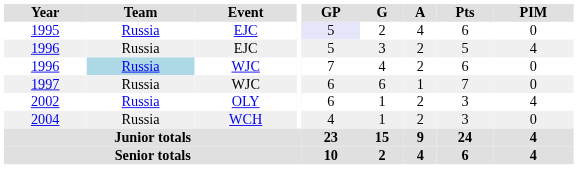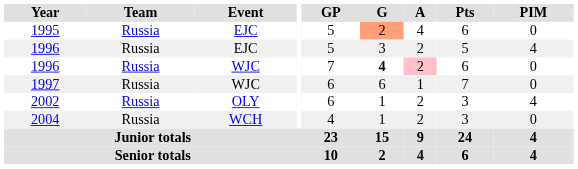(331, 30) lavender background -> (331, 30) no background
(382, 30) no background -> (382, 30) lightsalmon background
(141, 66) lightblue background -> (141, 66) no background
(382, 66) normal -> (382, 66) bold
(420, 66) no background -> (420, 66) pink background
